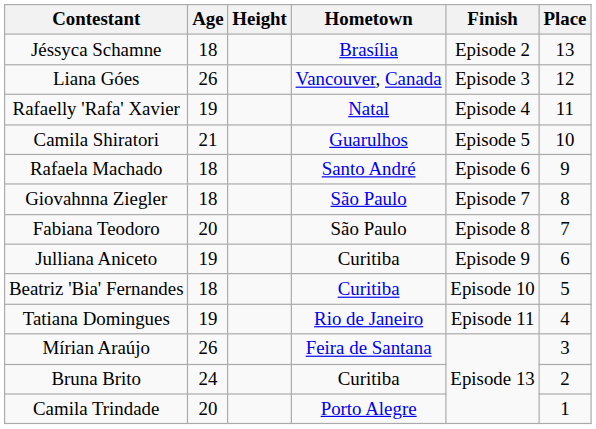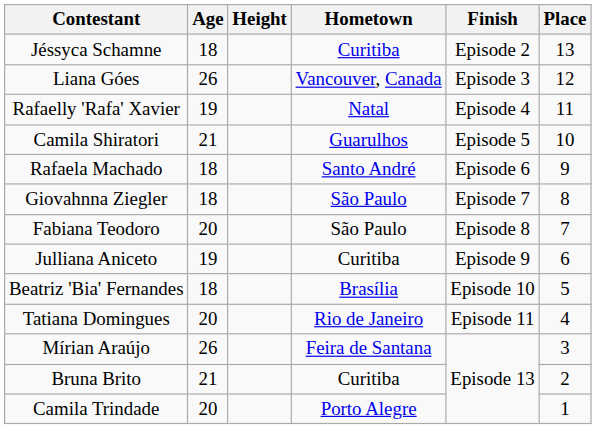(369, 49) Brasília -> (369, 49) Curitiba
(369, 288) Curitiba -> (369, 288) Brasília
(208, 318) 19 -> (208, 318) 20
(208, 378) 24 -> (208, 378) 21
